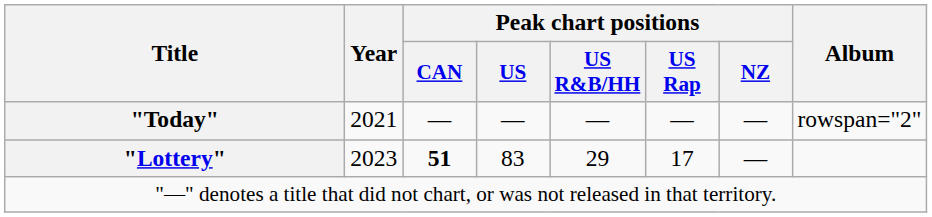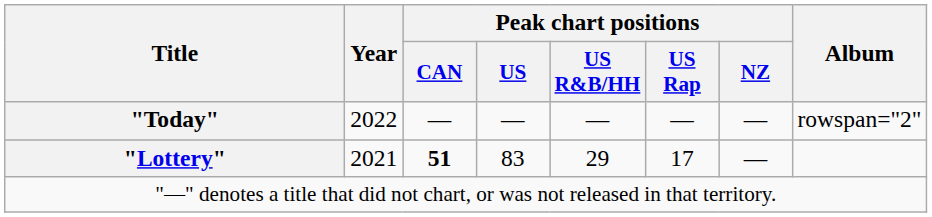(374, 120) 2021 -> (374, 120) 2022
(374, 157) 2023 -> (374, 157) 2021
